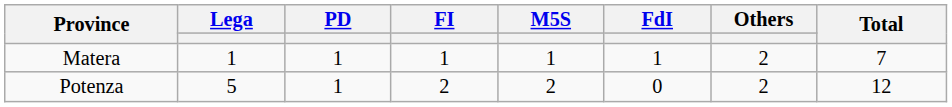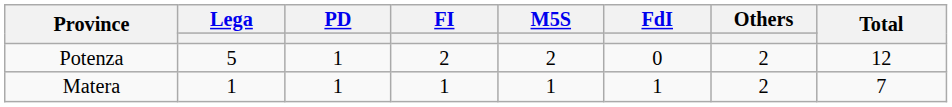rows swapped: (91, 86) <-> (91, 57)
